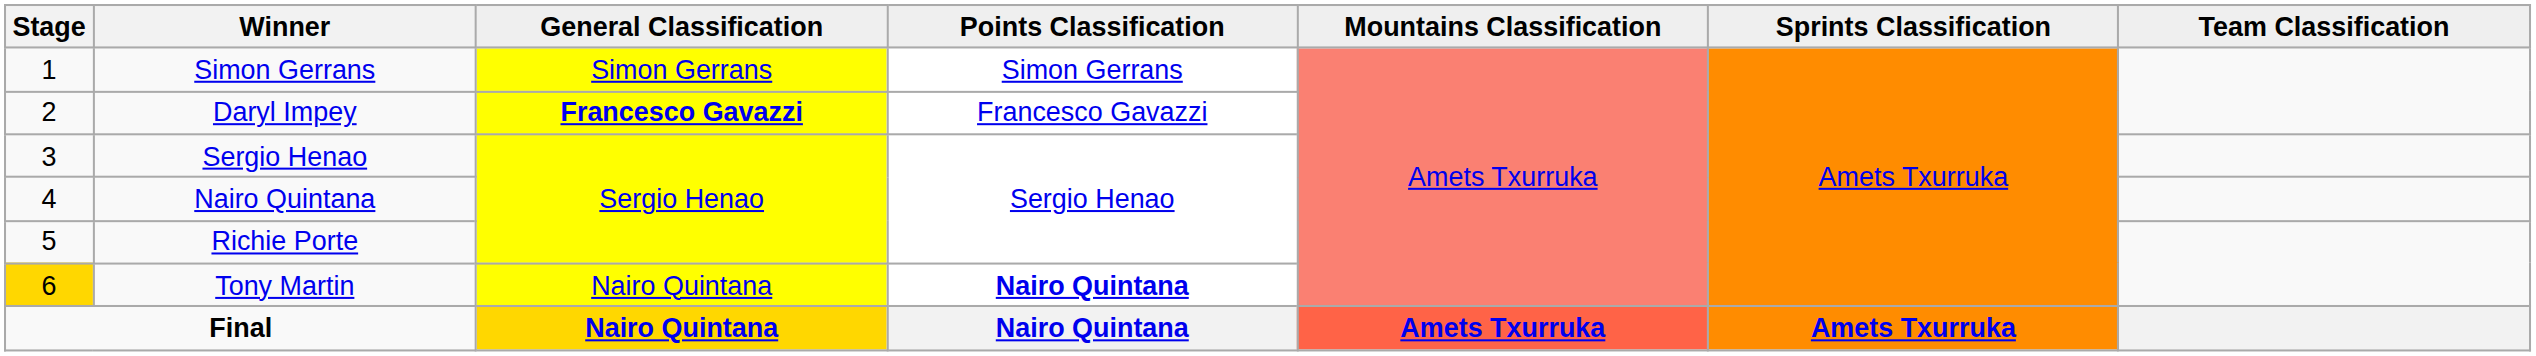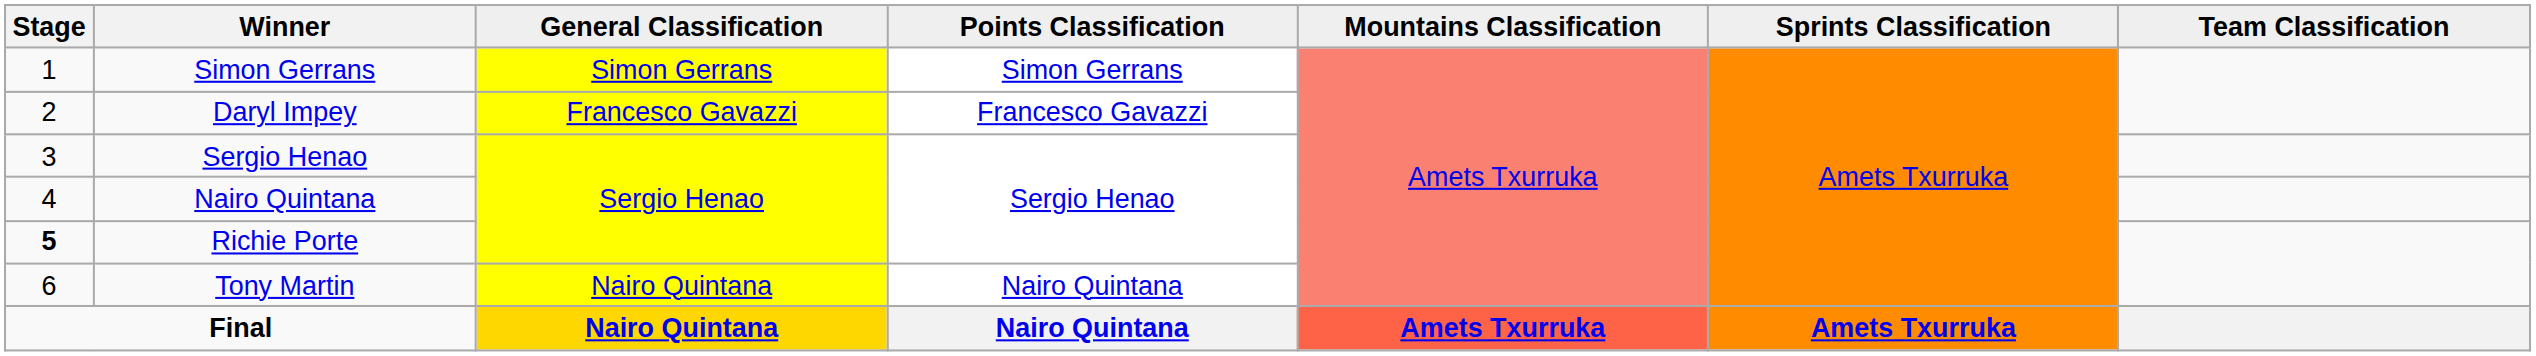(682, 113) bold -> (682, 113) normal
(49, 242) normal -> (49, 242) bold
(49, 285) gold background -> (49, 285) no background
(1092, 285) bold -> (1092, 285) normal
